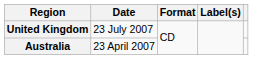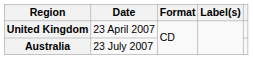(123, 29) 23 July 2007 -> (124, 29) 23 April 2007
(124, 46) 23 April 2007 -> (123, 46) 23 July 2007
